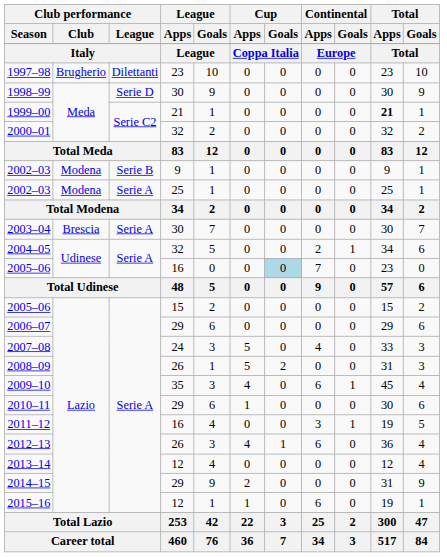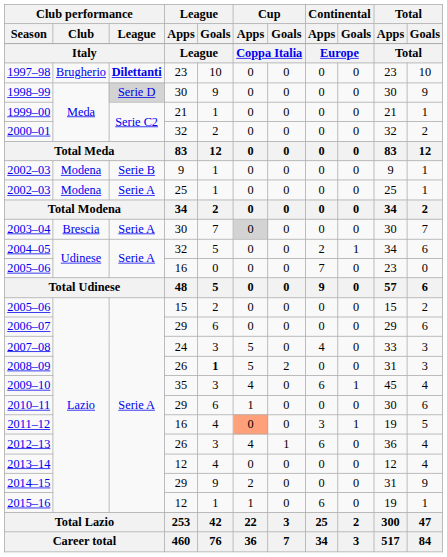(135, 72) normal -> (137, 72) bold
(135, 92) no background -> (137, 92) lightgrey background
(387, 111) bold -> (390, 111) normal
(247, 229) no background -> (251, 229) lightgrey background
(283, 268) lightblue background -> (286, 268) no background
(212, 365) normal -> (215, 365) bold
(247, 424) no background -> (251, 424) lightsalmon background
